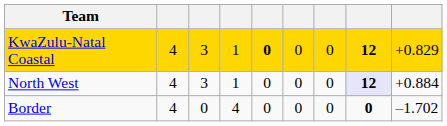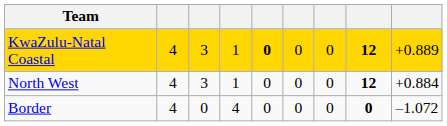(417, 50) +0.829 -> (417, 50) +0.889
(369, 83) lavender background -> (369, 83) no background
(417, 108) –1.702 -> (417, 108) –1.072
